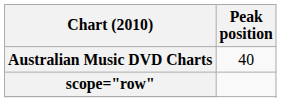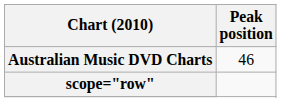(246, 59) 40 -> (246, 59) 46
